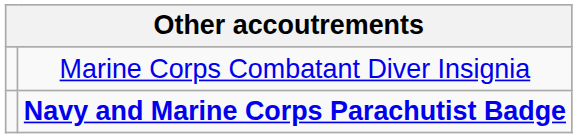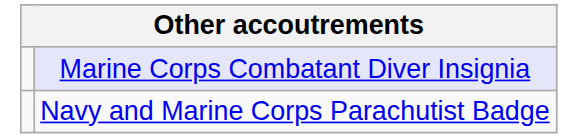(295, 68) no background -> (295, 68) lavender background
(295, 111) bold -> (295, 111) normal
